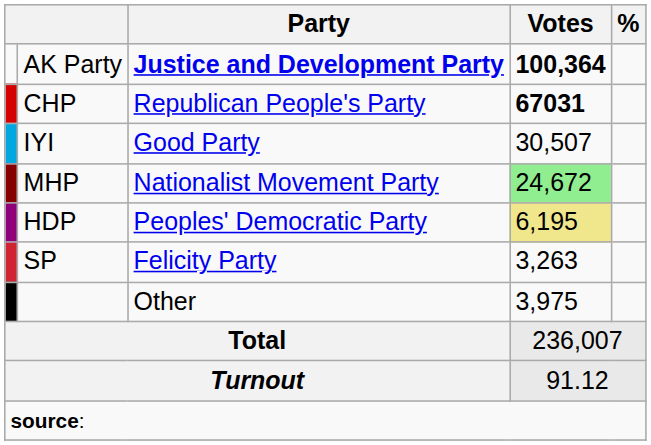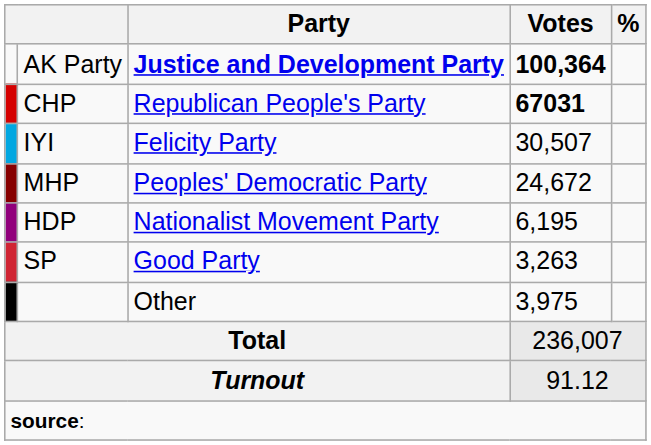(197, 143) Good Party -> (205, 143) Felicity Party
(286, 182) Nationalist Movement Party -> (280, 182) Peoples' Democratic Party
(554, 182) lightgreen background -> (554, 182) no background
(280, 222) Peoples' Democratic Party -> (286, 222) Nationalist Movement Party
(547, 222) khaki background -> (547, 222) no background
(205, 261) Felicity Party -> (197, 261) Good Party
